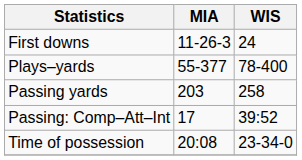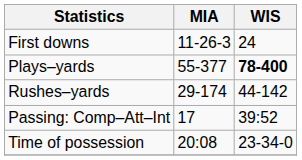(263, 67) normal -> (263, 67) bold
+ row: (59, 92)
- row: (58, 92)
